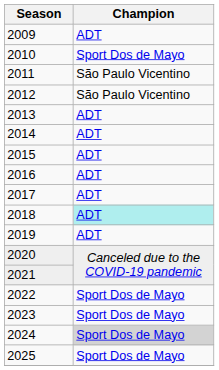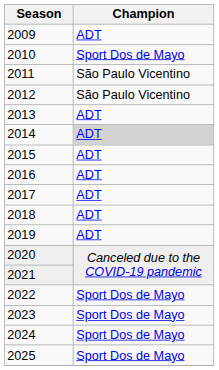(89, 134) no background -> (89, 134) lightgrey background
(89, 214) paleturquoise background -> (89, 214) no background
(130, 335) lightgrey background -> (130, 335) no background
